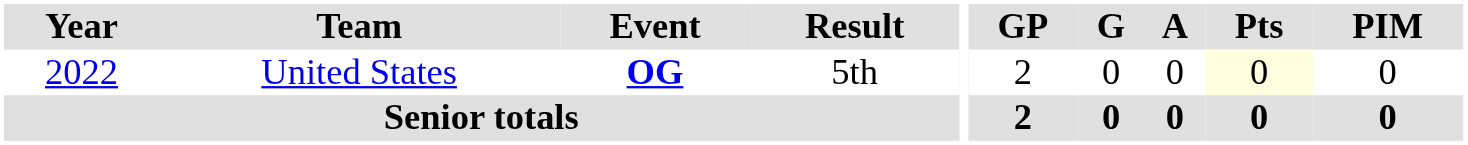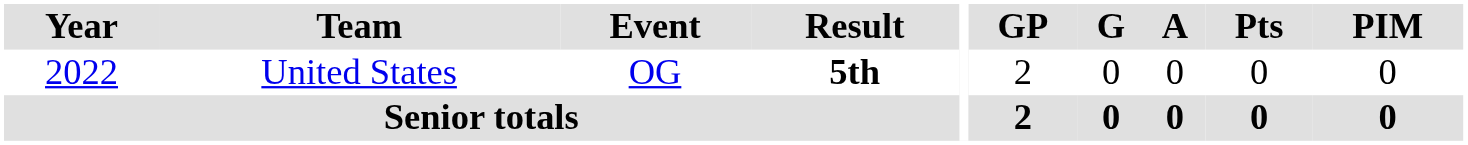(655, 71) bold -> (655, 71) normal
(855, 71) normal -> (855, 71) bold
(1259, 71) lightyellow background -> (1259, 71) no background
